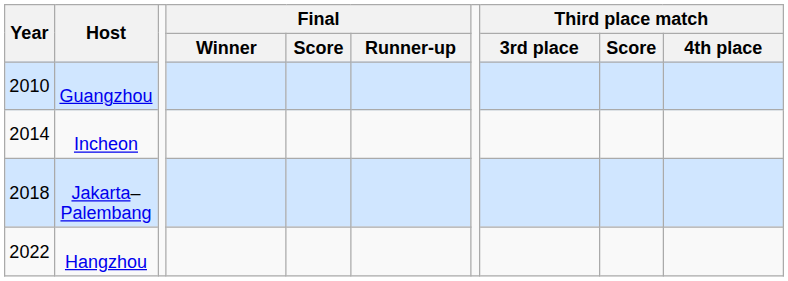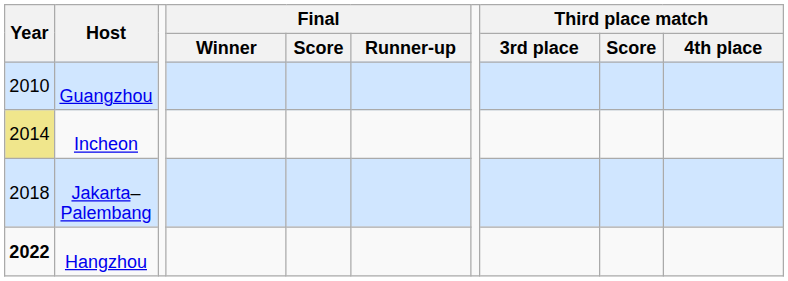(29, 135) no background -> (29, 135) khaki background
(29, 251) normal -> (29, 251) bold
